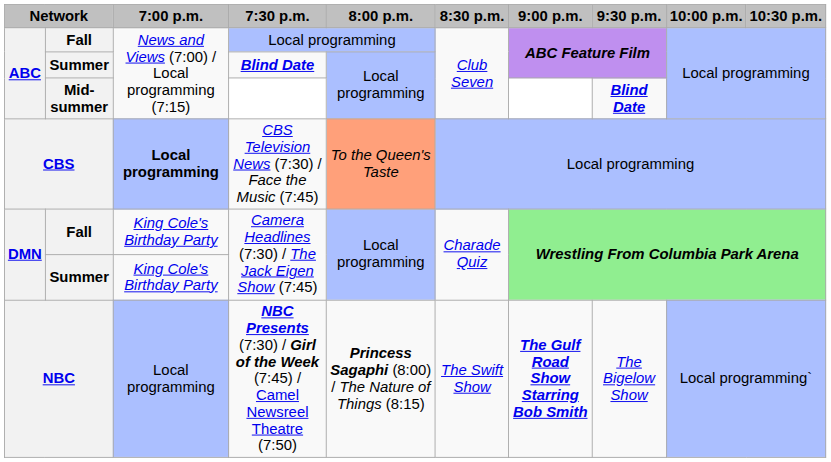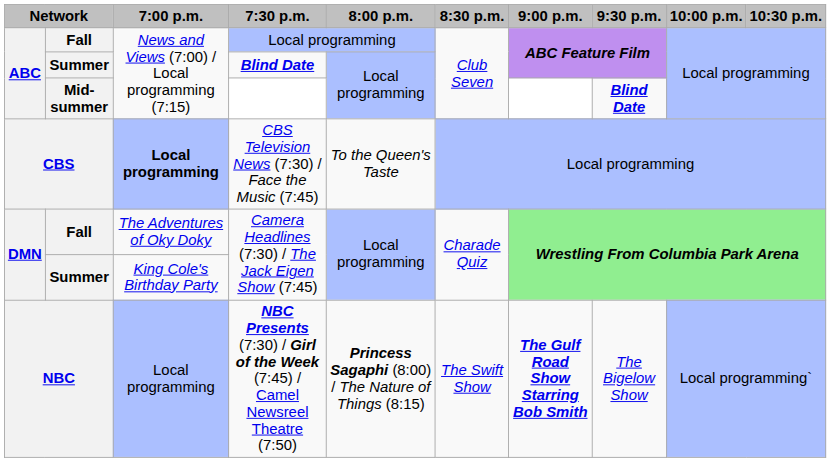(381, 163) lightsalmon background -> (381, 163) no background
(171, 231) King Cole's Birthday Party -> (171, 231) The Adventures of Oky Doky
